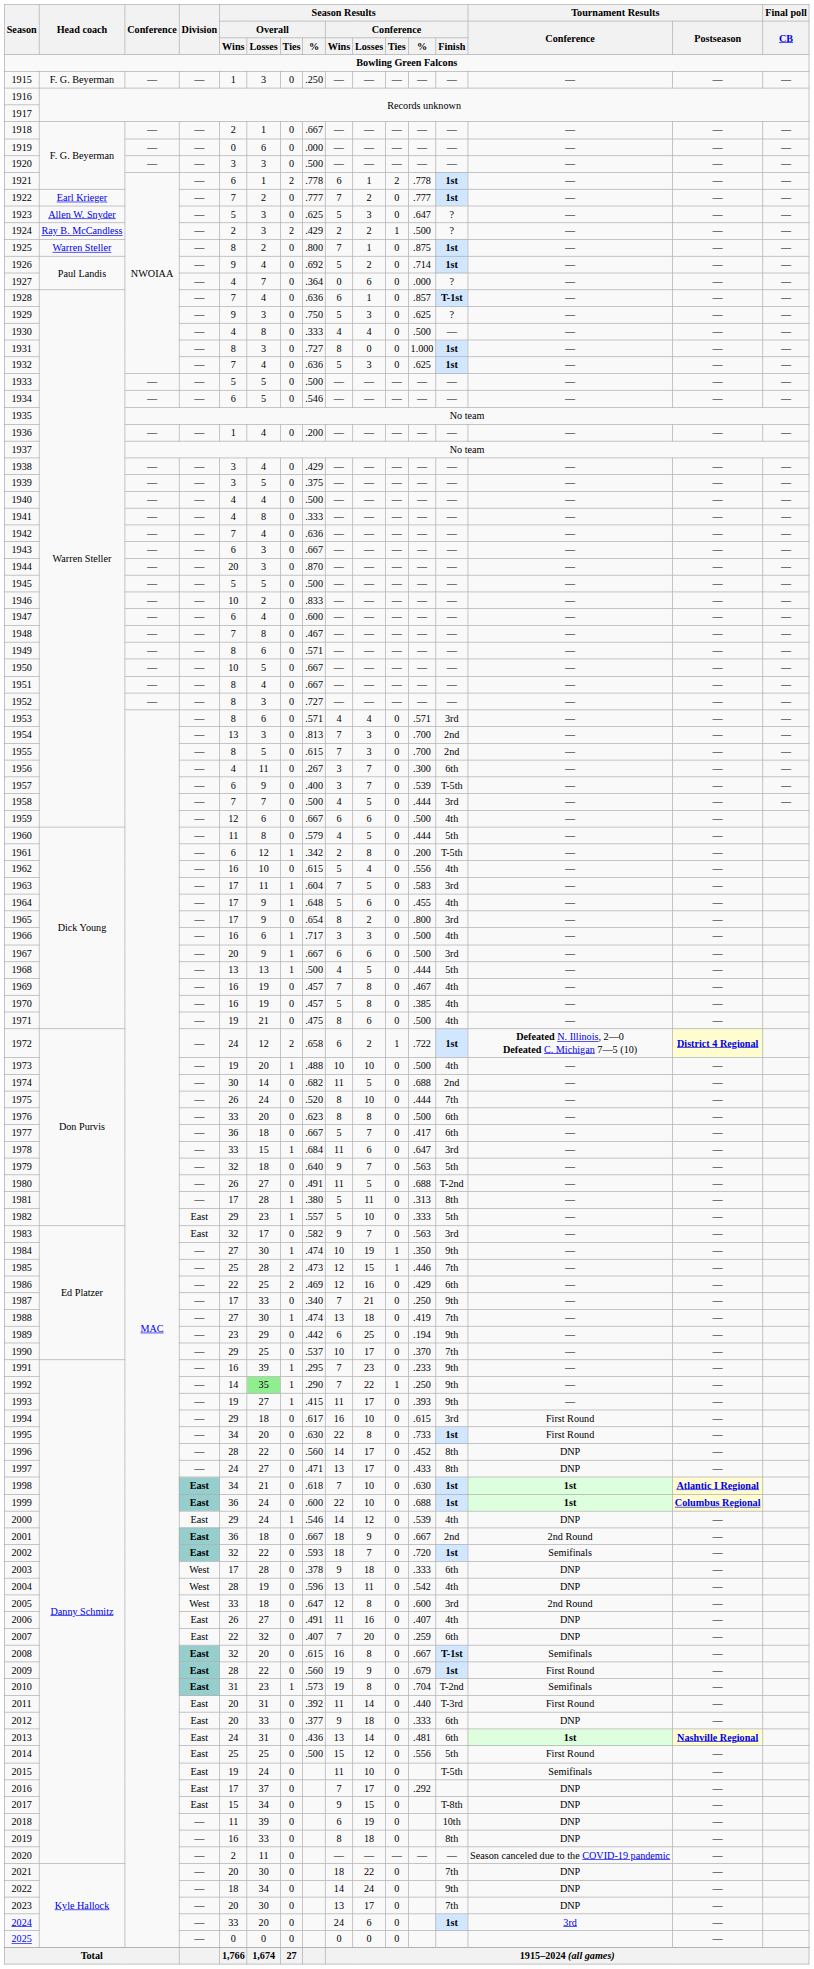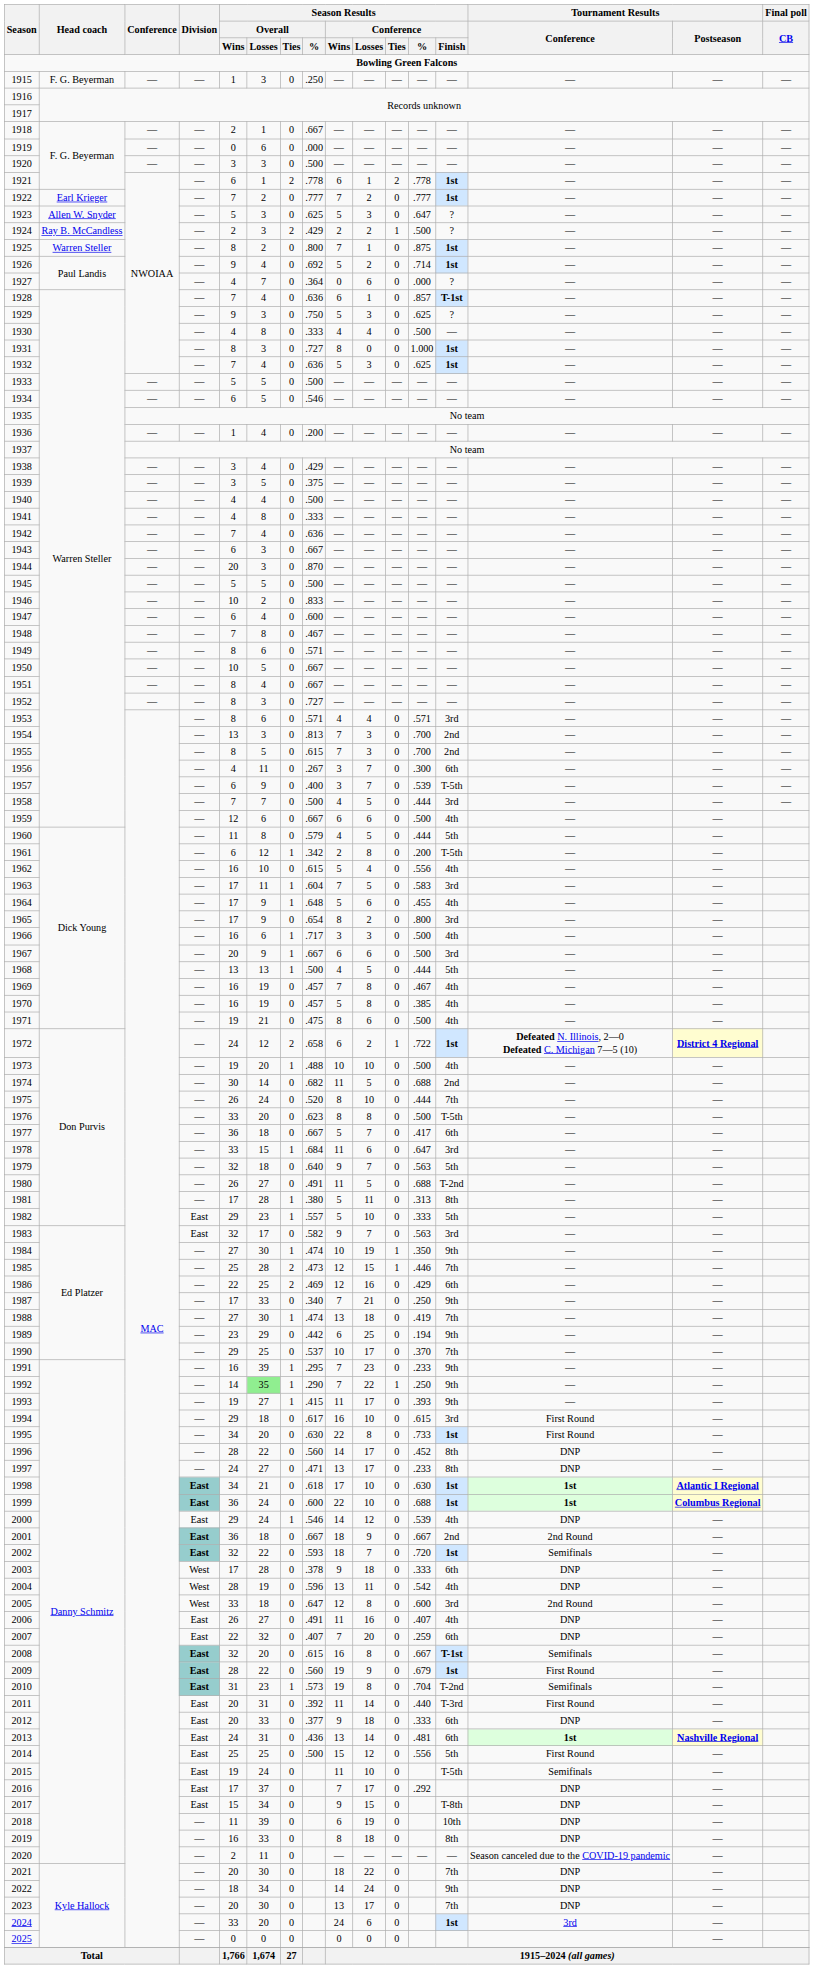(452, 1116) 6th -> (452, 1116) T-5th
(422, 1469) .433 -> (422, 1469) .233
(339, 1486) 7 -> (339, 1486) 17
